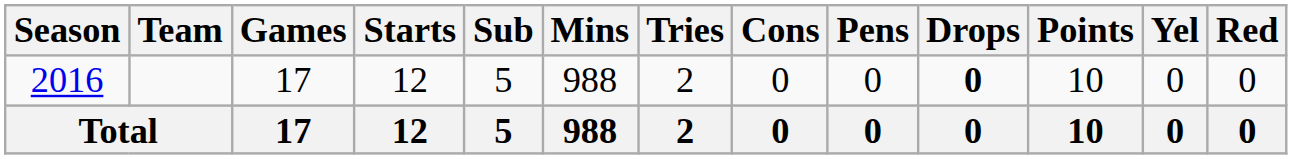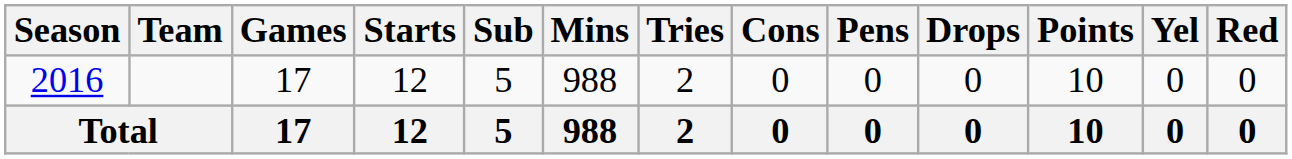(973, 79) bold -> (973, 79) normal
